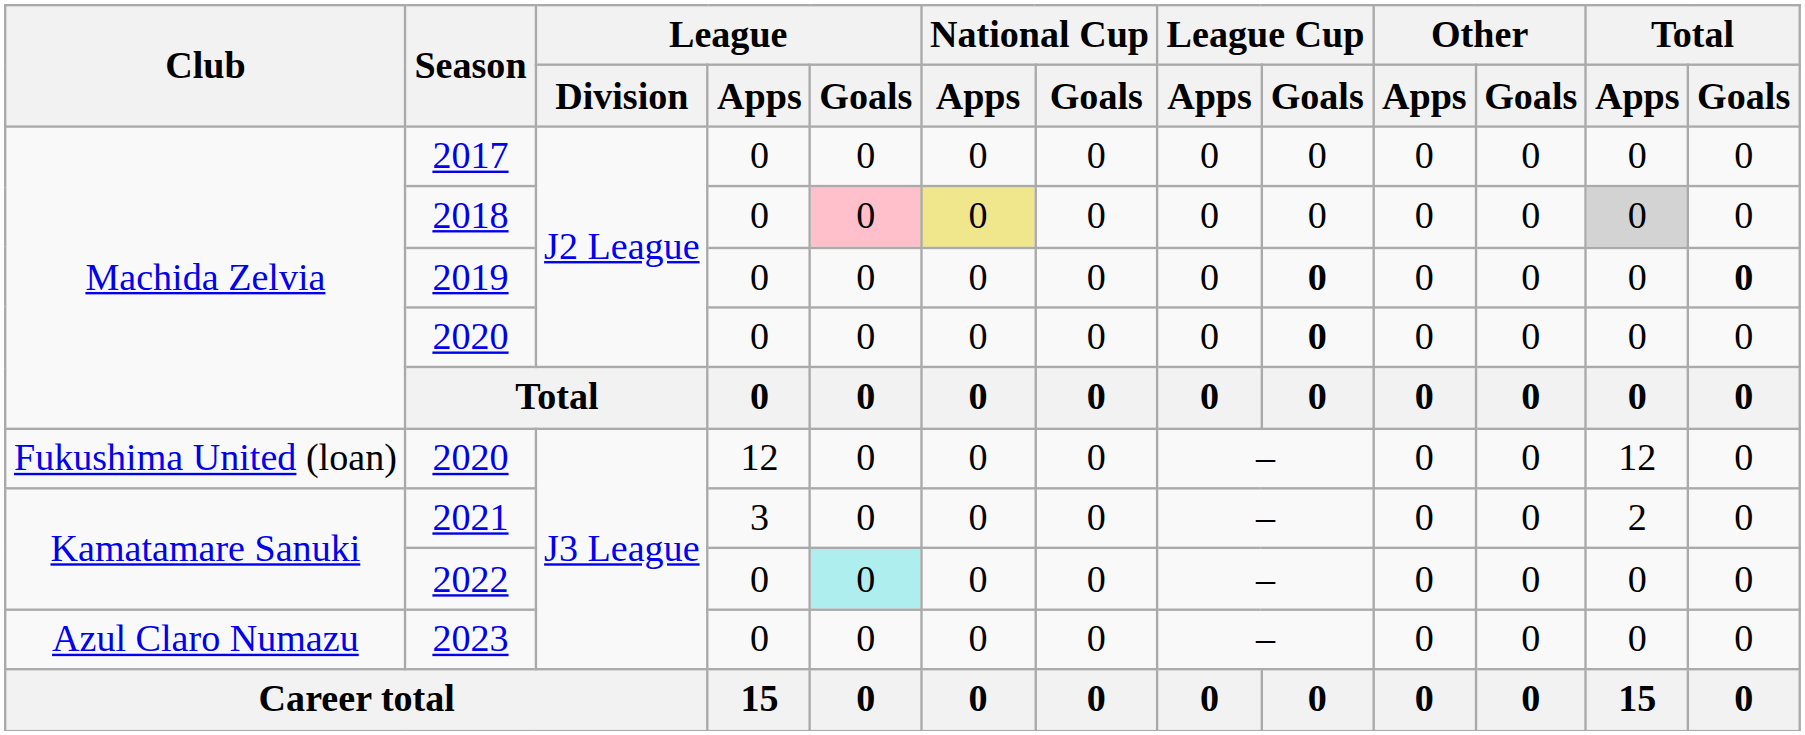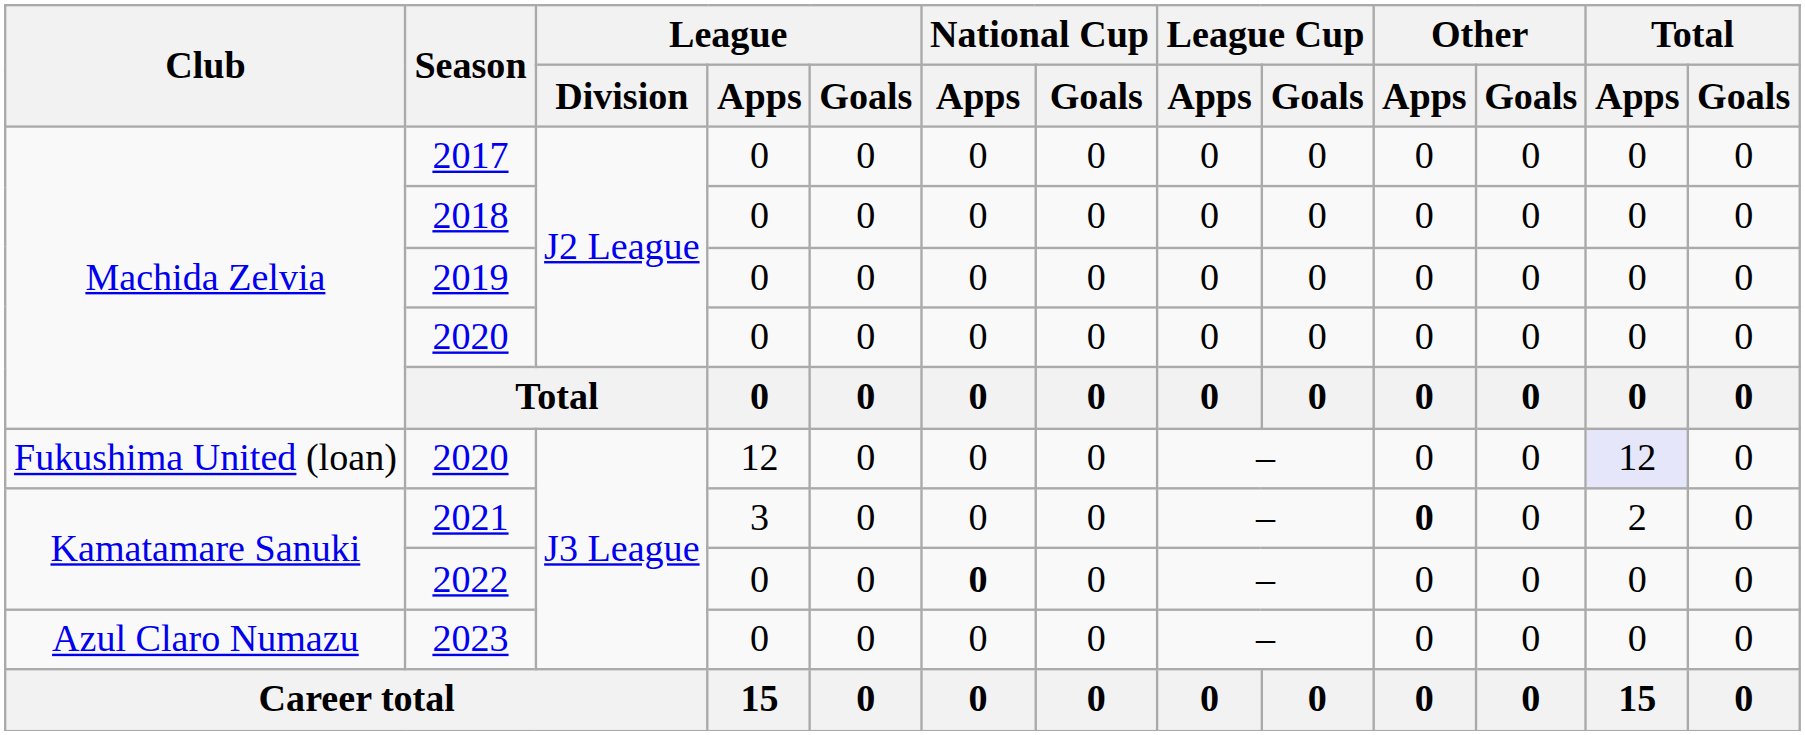(866, 215) pink background -> (866, 215) no background
(978, 215) khaki background -> (978, 215) no background
(1637, 215) lightgrey background -> (1637, 215) no background
(1317, 276) bold -> (1317, 276) normal
(1744, 276) bold -> (1744, 276) normal
(1317, 336) bold -> (1317, 336) normal
(1637, 457) no background -> (1637, 457) lavender background
(1424, 517) normal -> (1424, 517) bold
(866, 578) paleturquoise background -> (866, 578) no background
(978, 578) normal -> (978, 578) bold
